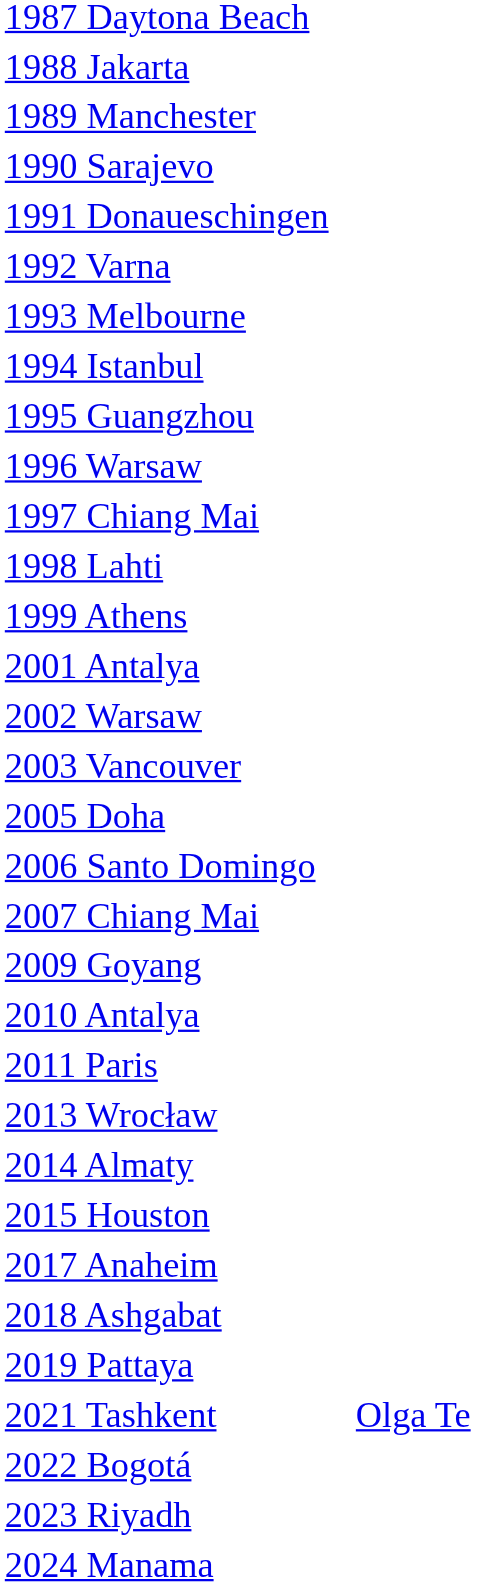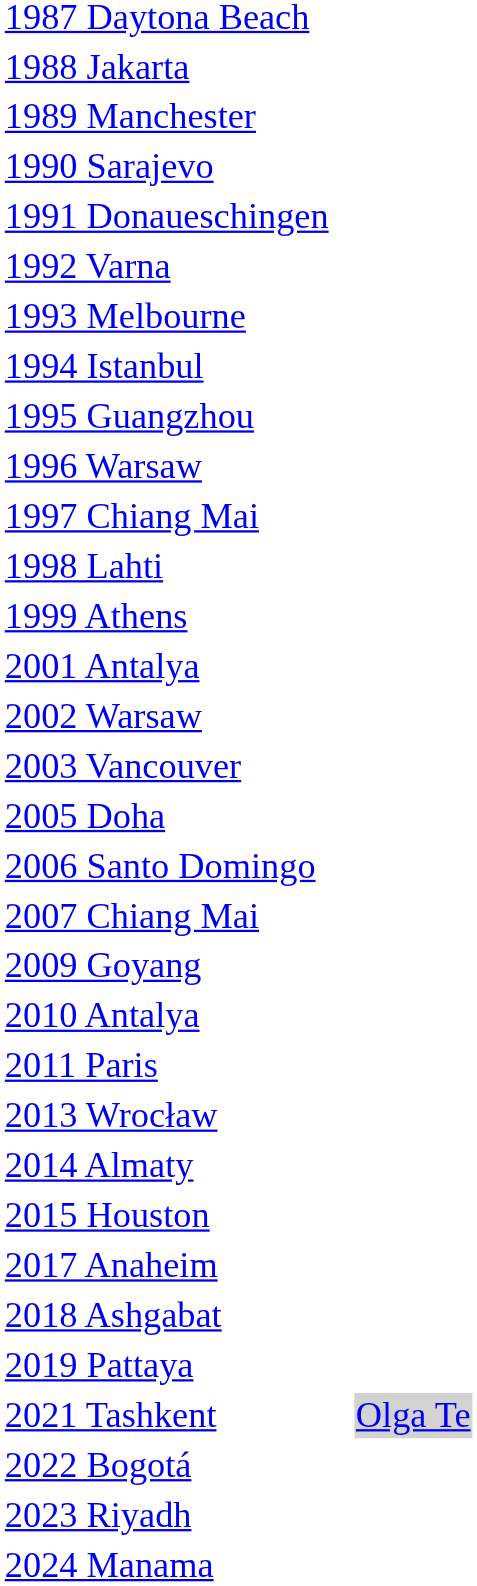(413, 1414) no background -> (413, 1414) lightgrey background
